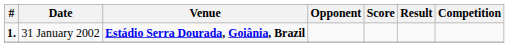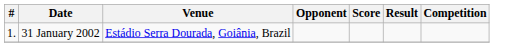(12, 32) bold -> (12, 32) normal
(205, 32) bold -> (198, 32) normal
